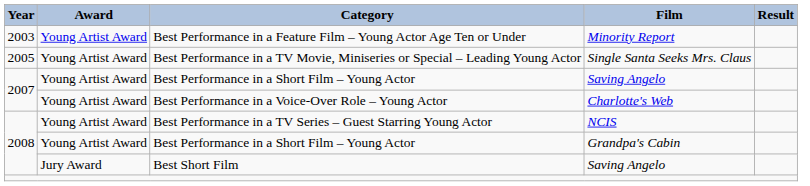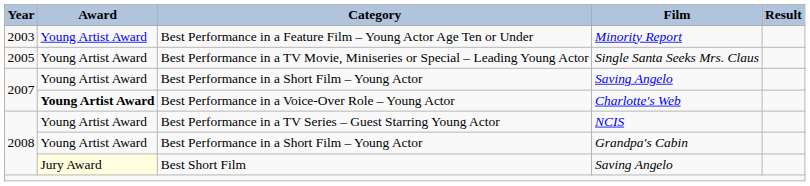(94, 100) normal -> (98, 100) bold
(71, 164) no background -> (71, 164) lightyellow background
